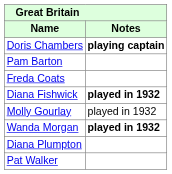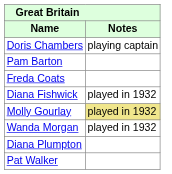(126, 45) bold -> (123, 45) normal
(124, 95) bold -> (122, 95) normal
(122, 111) no background -> (122, 111) khaki background
(124, 128) bold -> (122, 128) normal
